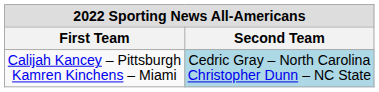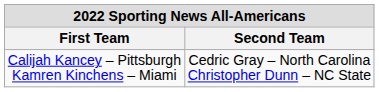(279, 68) lightblue background -> (279, 68) no background
